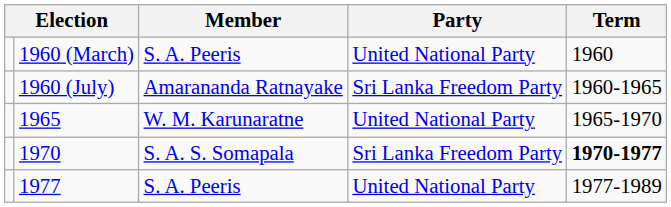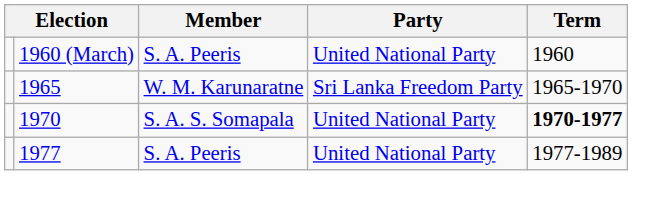- row: (67, 86)
(444, 119) United National Party -> (418, 86) Sri Lanka Freedom Party
(457, 152) Sri Lanka Freedom Party -> (404, 119) United National Party
